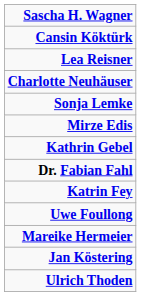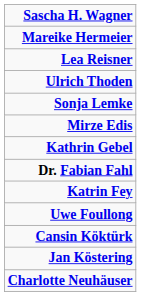(84, 37) Cansin Köktürk -> (77, 37) Mareike Hermeier
(70, 81) Charlotte Neuhäuser -> (89, 81) Ulrich Thoden
(77, 236) Mareike Hermeier -> (84, 236) Cansin Köktürk
(89, 280) Ulrich Thoden -> (70, 280) Charlotte Neuhäuser
